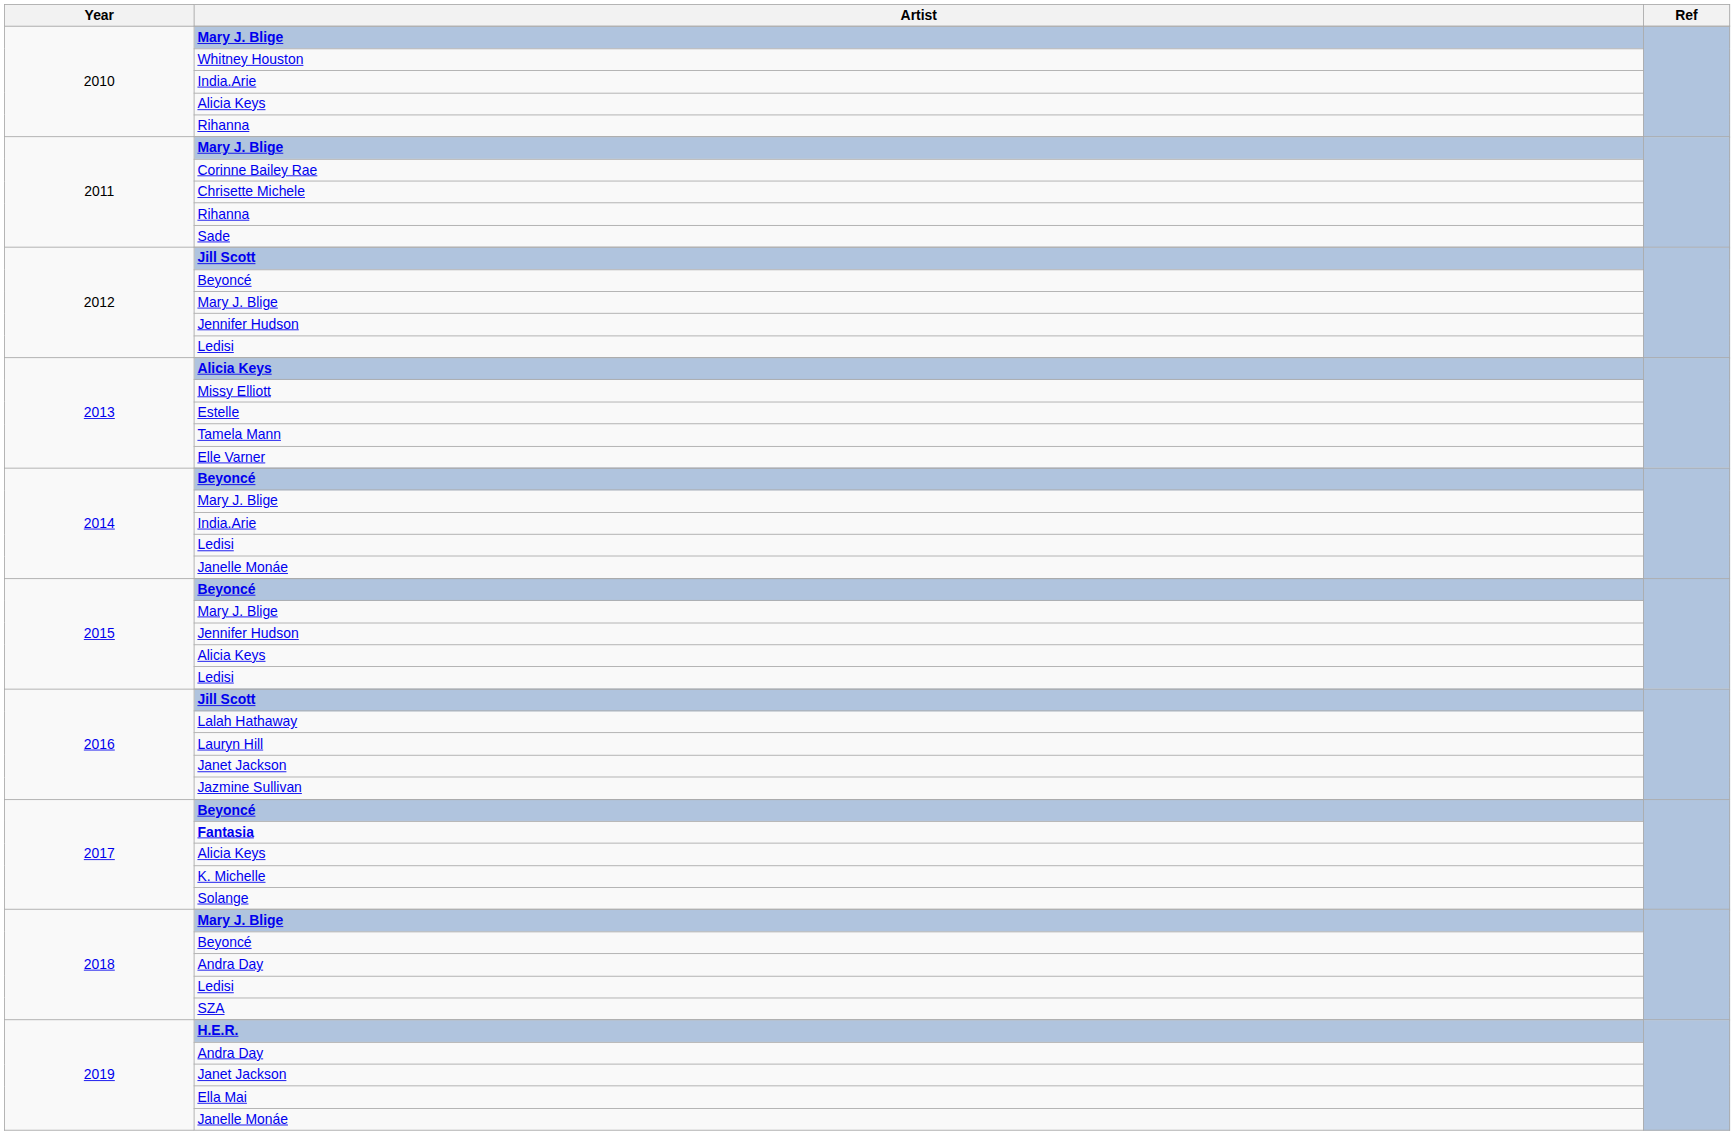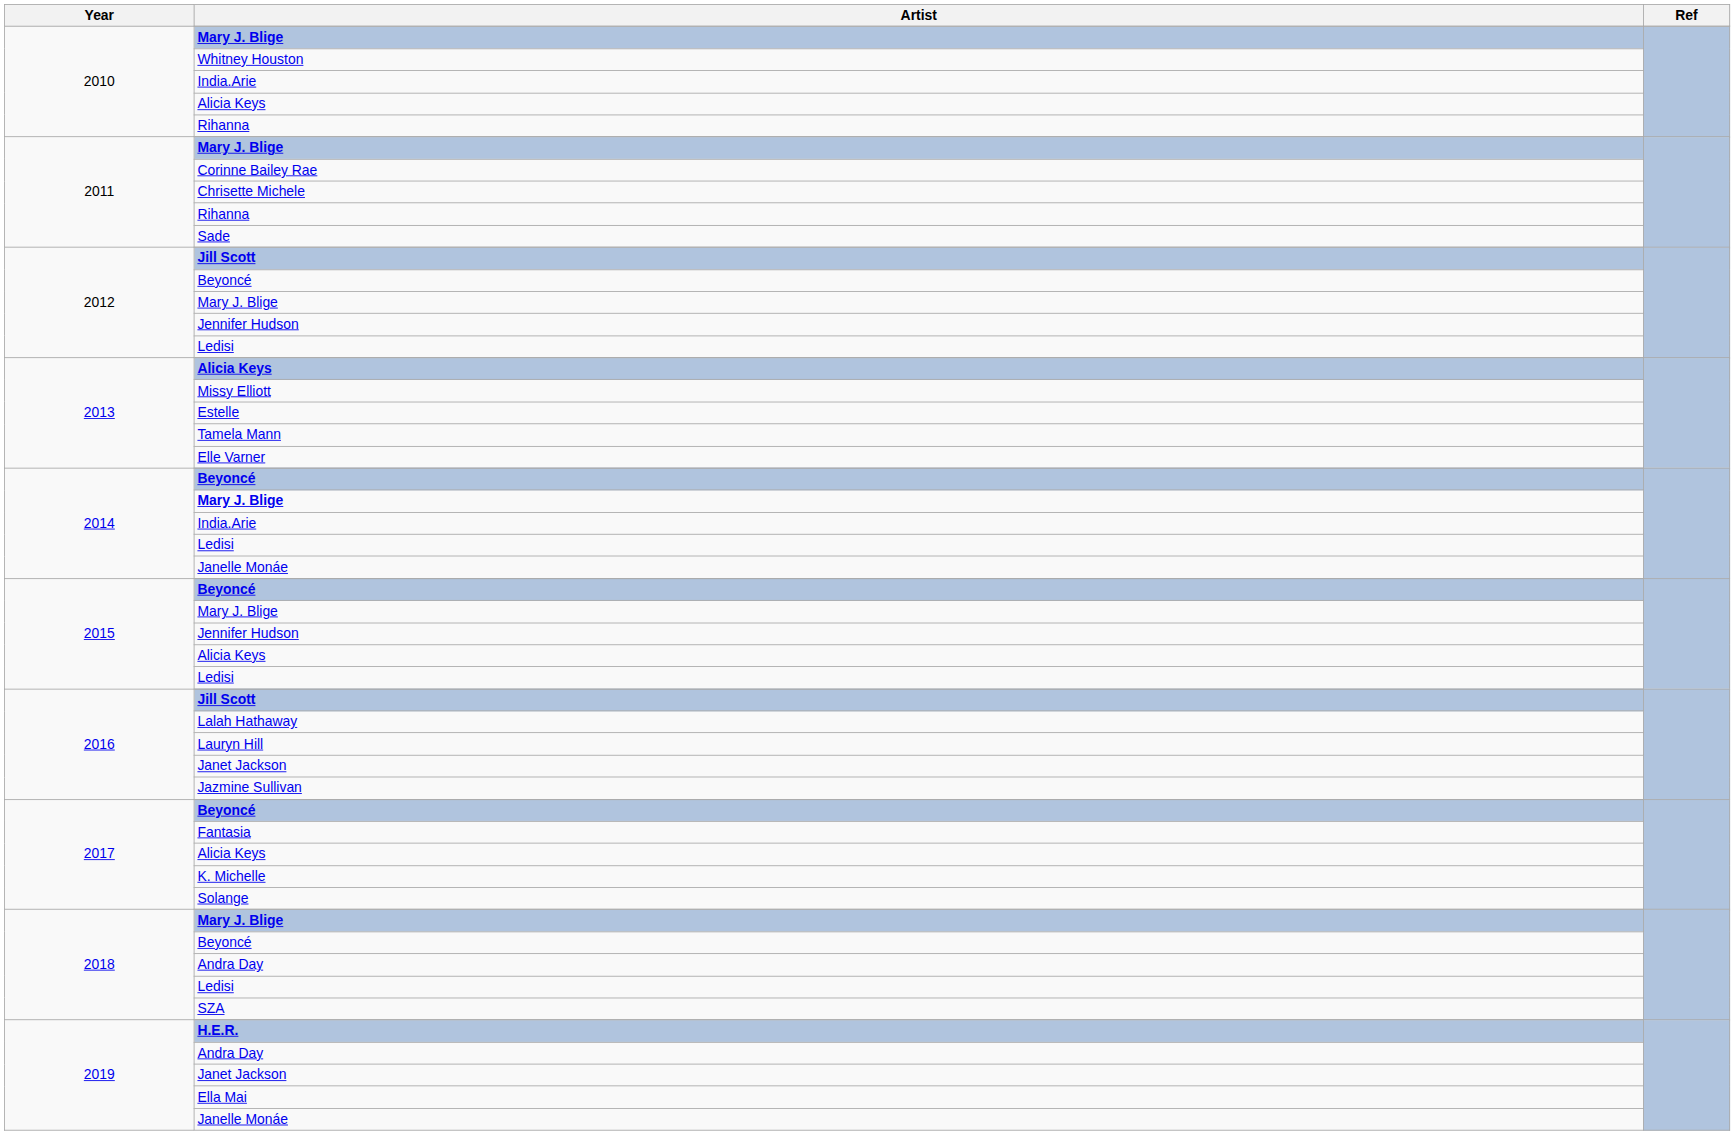(238, 501) normal -> (240, 501) bold
(226, 832) bold -> (224, 832) normal
